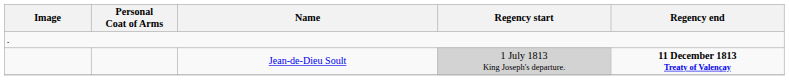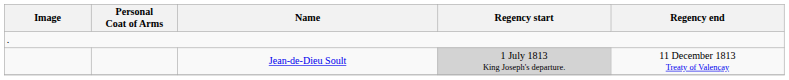(697, 61) bold -> (697, 61) normal
